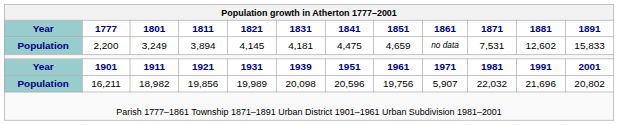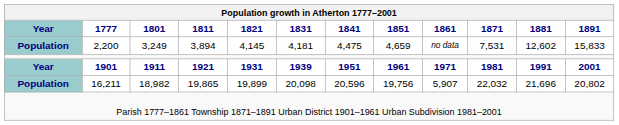(203, 84) 19,856 -> (203, 84) 19,865
(252, 84) 19,989 -> (252, 84) 19,899
